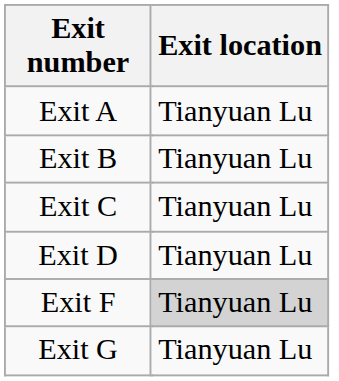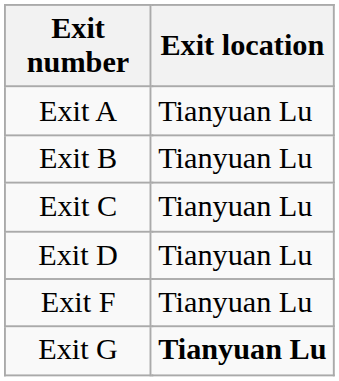(235, 302) lightgrey background -> (235, 302) no background
(235, 350) normal -> (242, 350) bold
